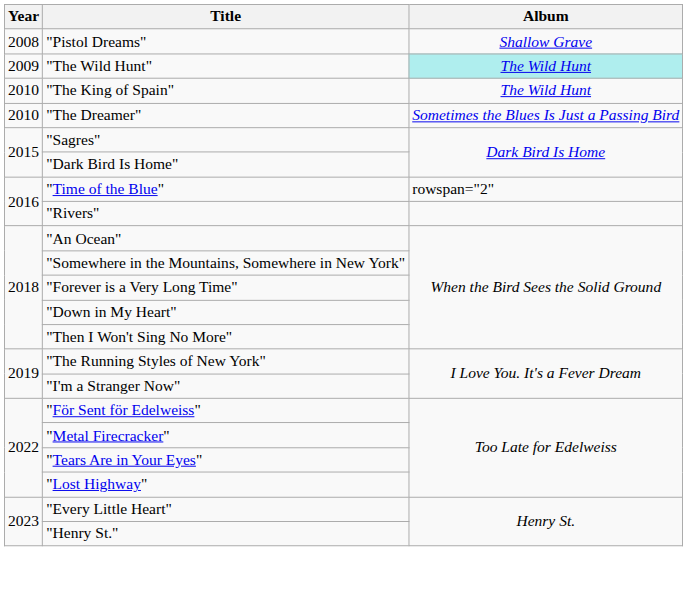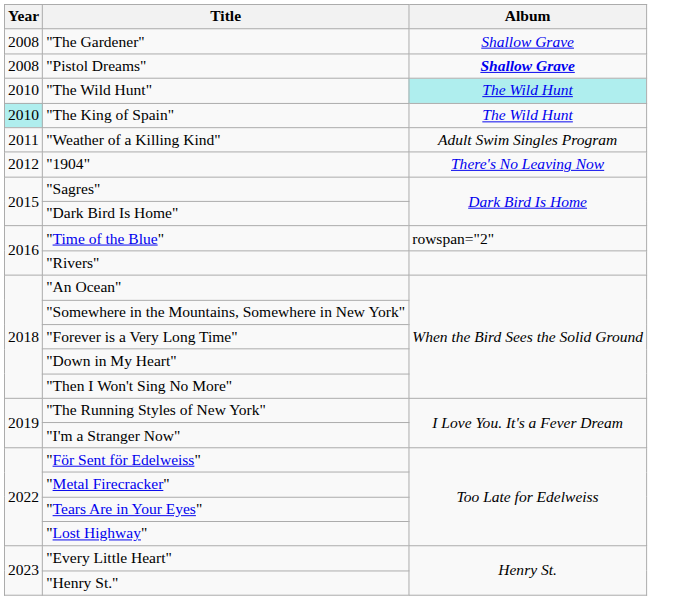+ row: (95, 41)
(546, 41) normal -> (528, 66) bold
(24, 66) 2009 -> (24, 90) 2010
(24, 90) no background -> (24, 115) paleturquoise background
- row: (94, 115)
+ row: (133, 139)
+ row: (68, 164)
